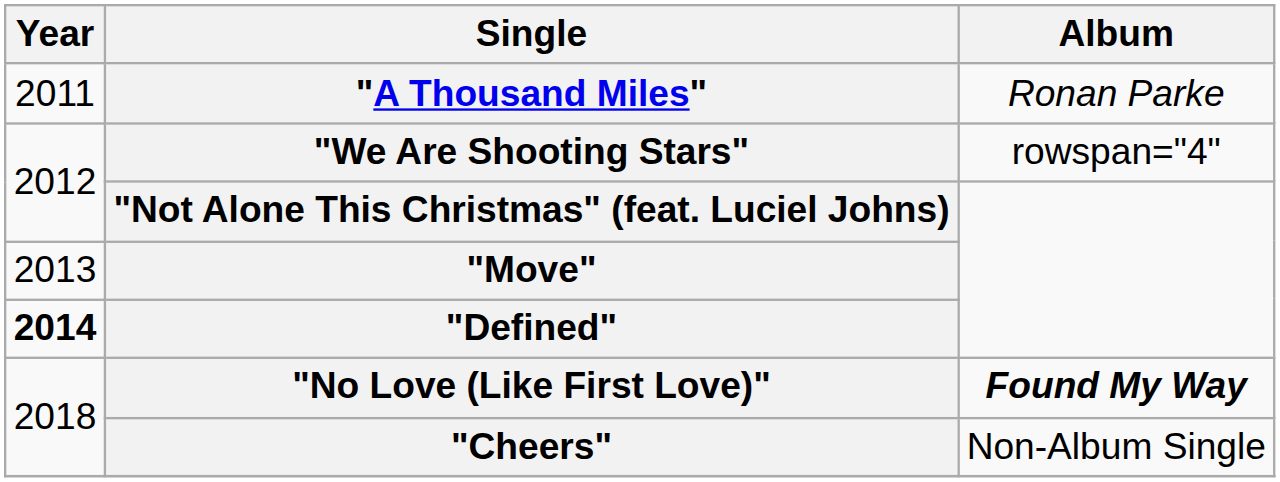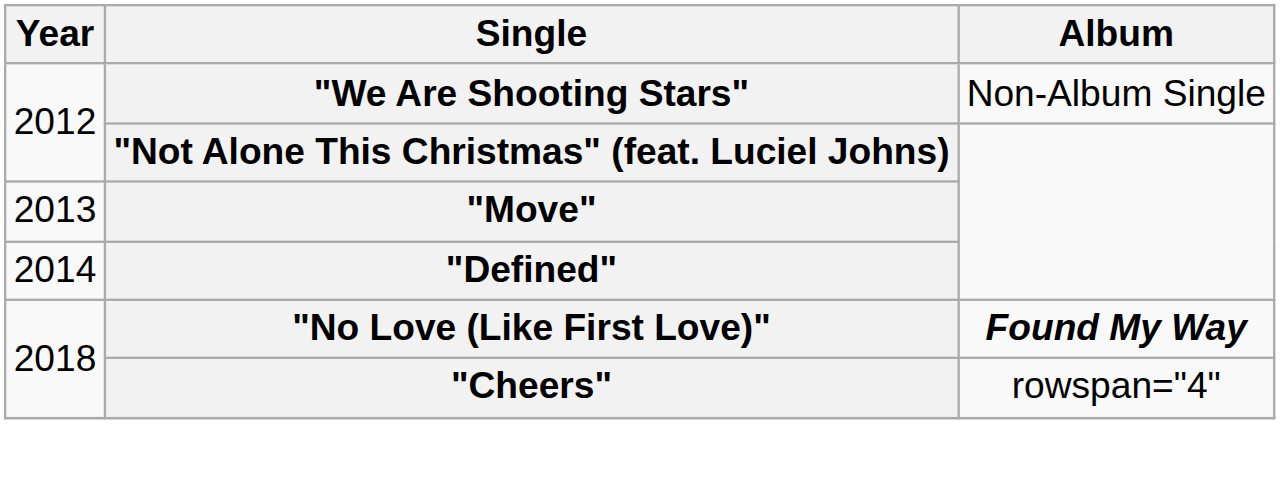- row: (531, 92)
(1116, 151) rowspan="4" -> (1116, 92) Non-Album Single
(55, 328) bold -> (55, 269) normal
(1116, 446) Non-Album Single -> (1116, 387) rowspan="4"
